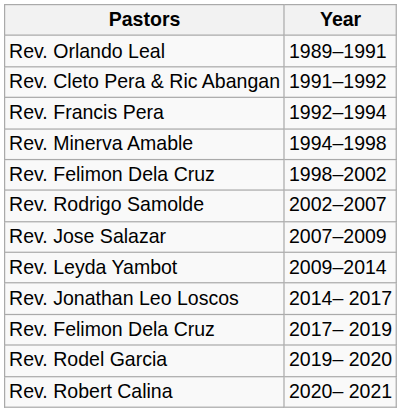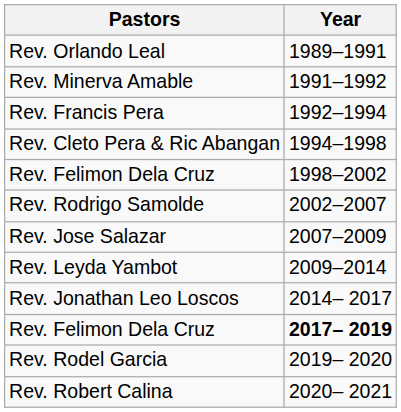(145, 81) Rev. Cleto Pera & Ric Abangan -> (101, 81) Rev. Minerva Amable
(101, 143) Rev. Minerva Amable -> (145, 143) Rev. Cleto Pera & Ric Abangan
(341, 329) normal -> (341, 329) bold
